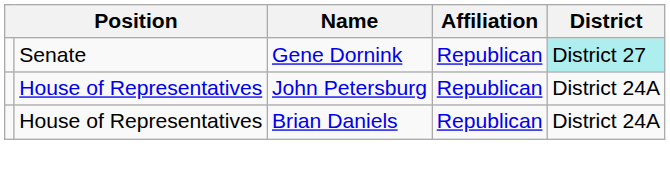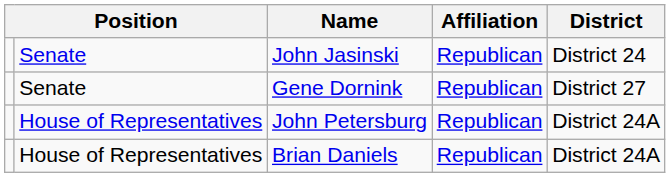+ row: (335, 54)
(599, 54) paleturquoise background -> (599, 88) no background
